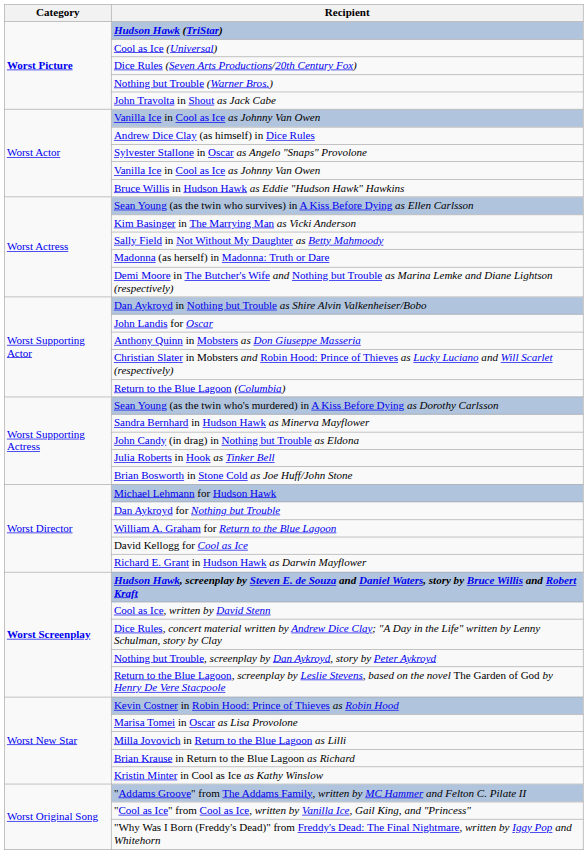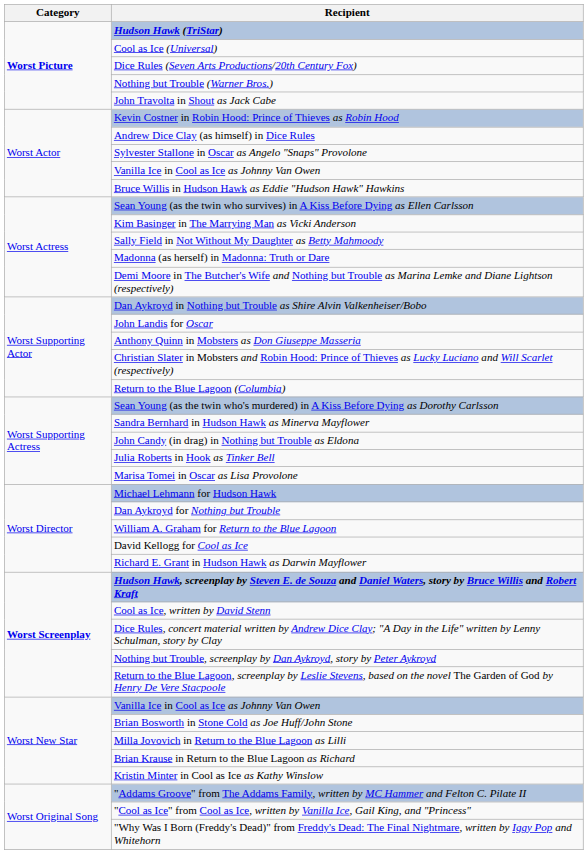(217, 118) Vanilla Ice in Cool as Ice as Johnny Van Owen -> (256, 118) Kevin Costner in Robin Hood: Prince of Thieves as Robin Hood
(233, 475) Brian Bosworth in Stone Cold as Joe Huff/John Stone -> (206, 475) Marisa Tomei in Oscar as Lisa Provolone
(256, 705) Kevin Costner in Robin Hood: Prince of Thieves as Robin Hood -> (217, 705) Vanilla Ice in Cool as Ice as Johnny Van Owen
(206, 723) Marisa Tomei in Oscar as Lisa Provolone -> (233, 723) Brian Bosworth in Stone Cold as Joe Huff/John Stone
